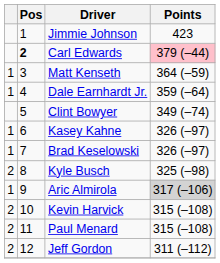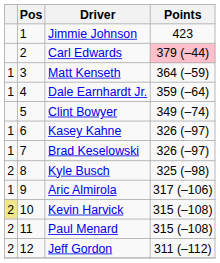(23, 53) bold -> (23, 53) normal
(183, 190) lightgrey background -> (183, 190) no background
(11, 209) no background -> (11, 209) khaki background
